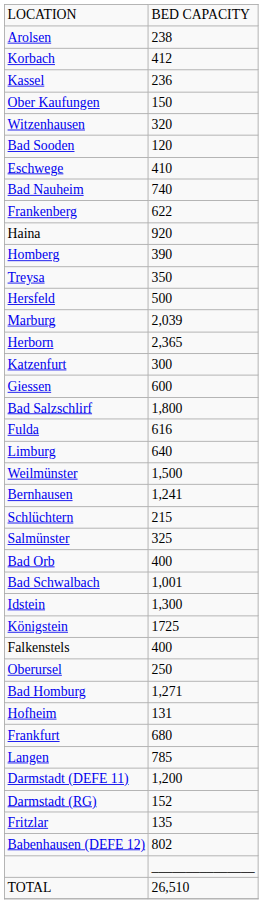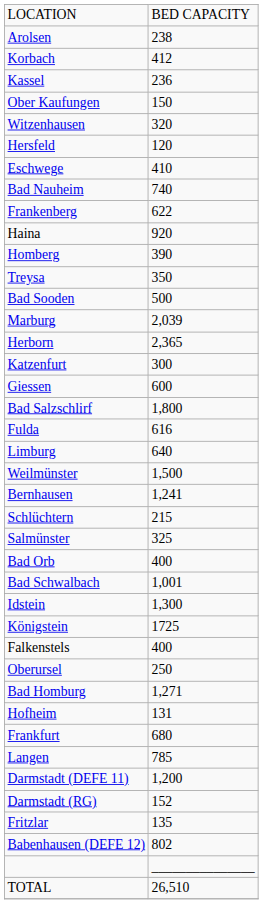(41, 146) Bad Sooden -> (31, 146) Hersfeld
(31, 299) Hersfeld -> (41, 299) Bad Sooden
